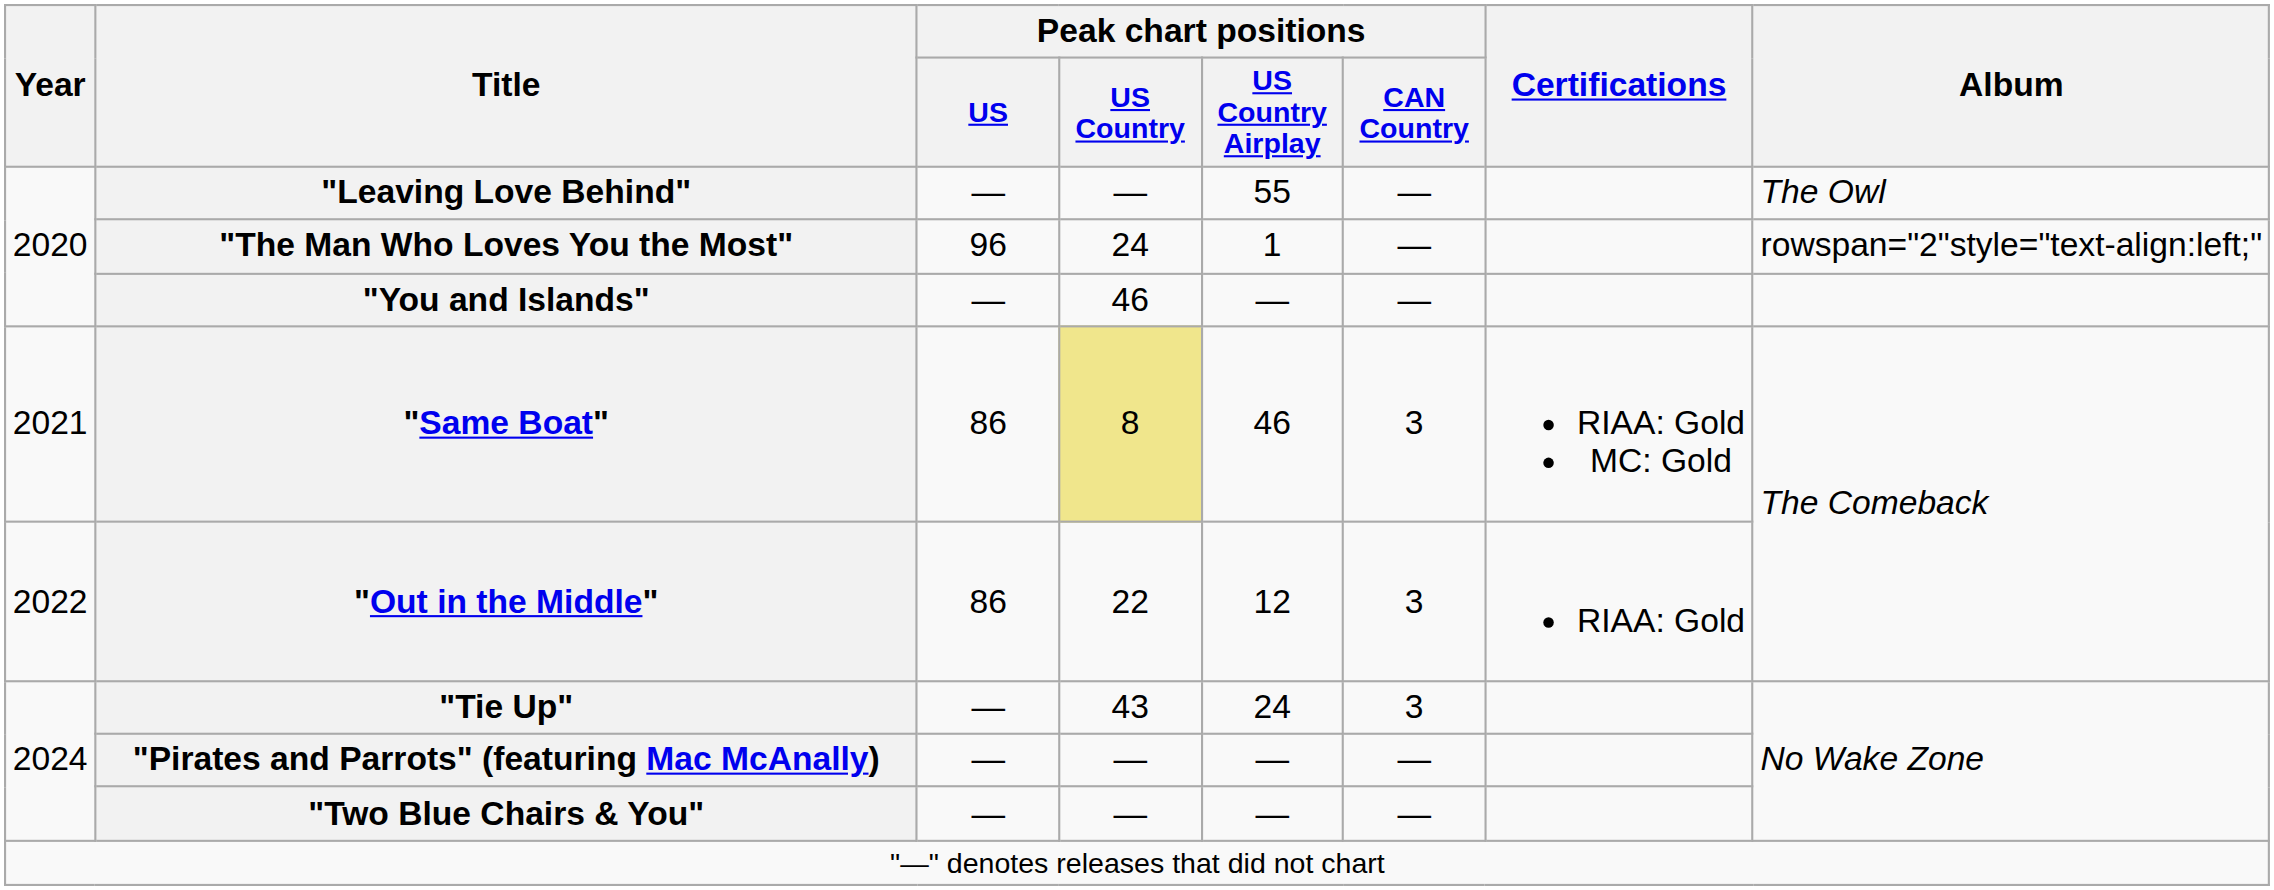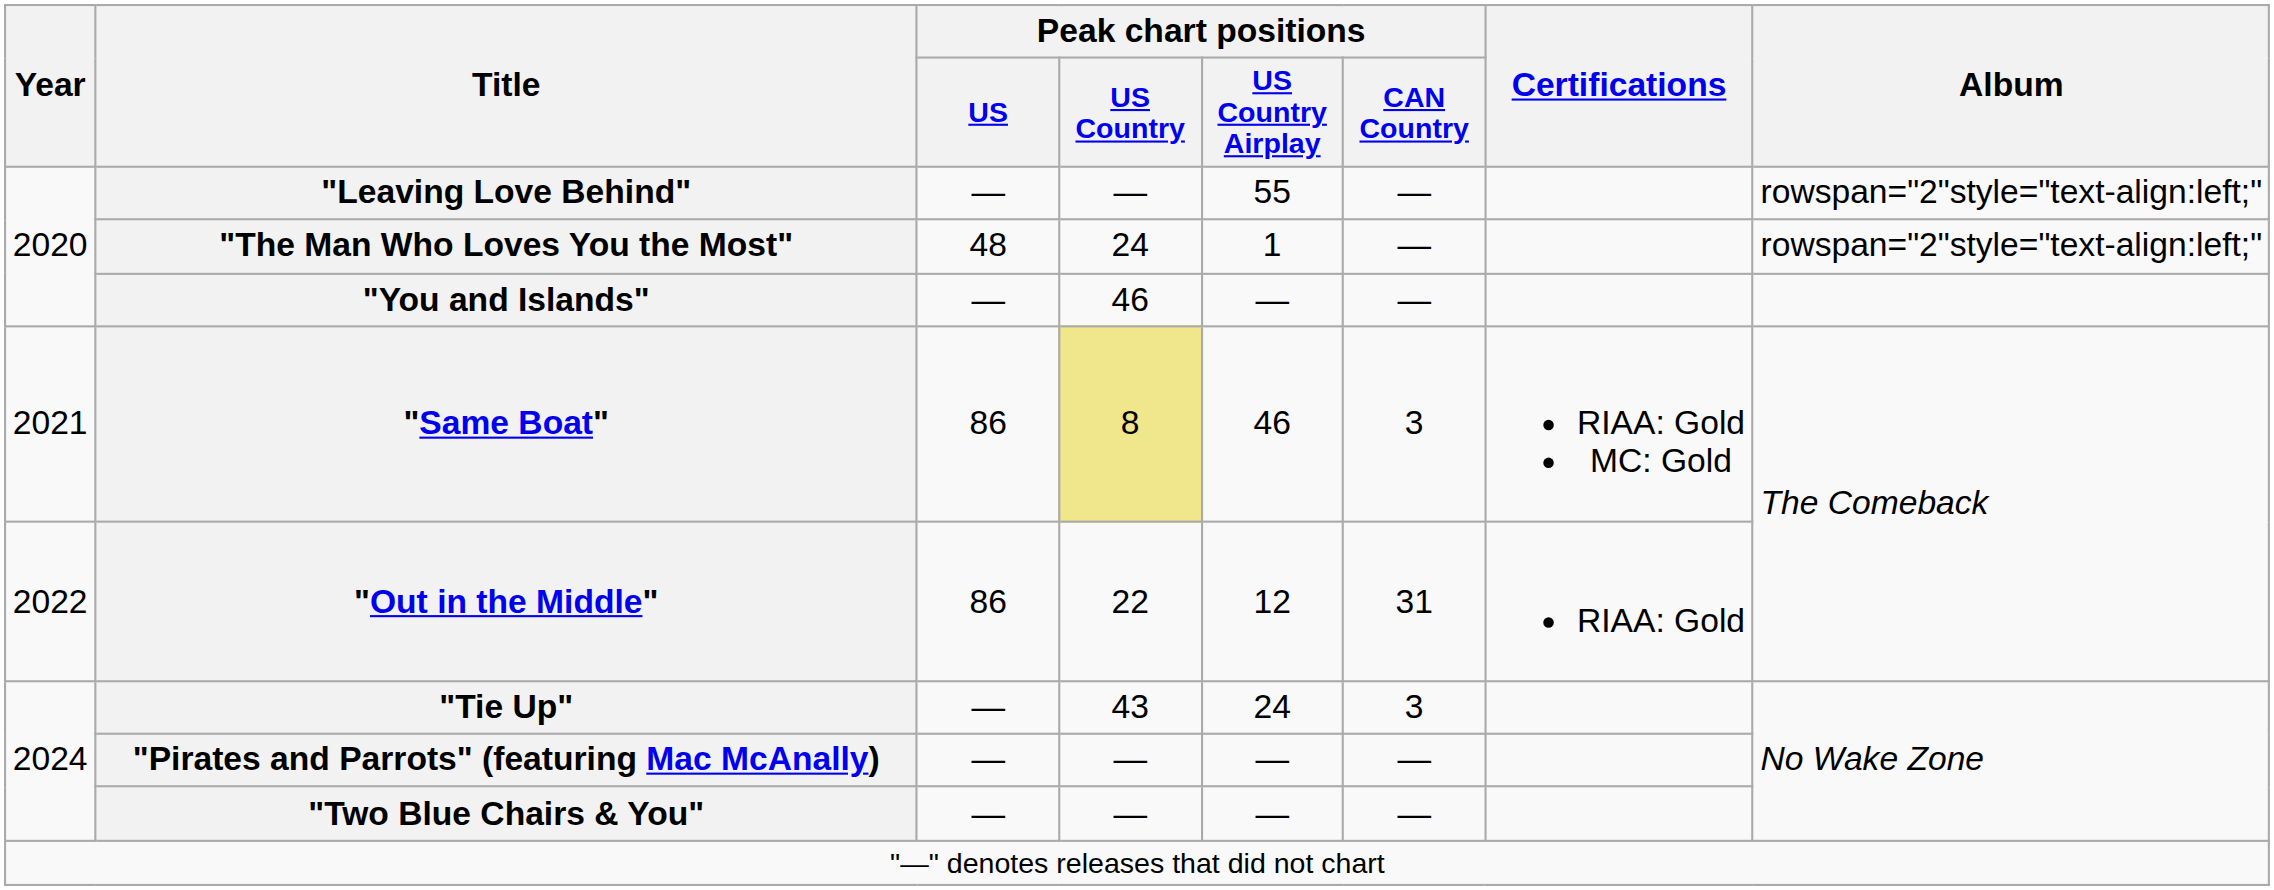(1823, 192) The Owl -> (2011, 192) rowspan="2"style="text-align:left;"
(988, 245) 96 -> (988, 245) 48
(1414, 600) 3 -> (1414, 600) 31
